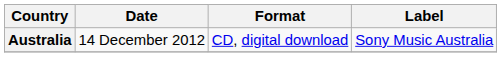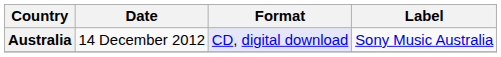(280, 39) no background -> (280, 39) lavender background
